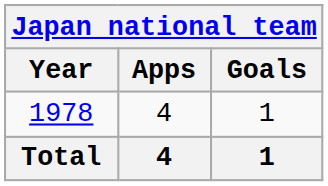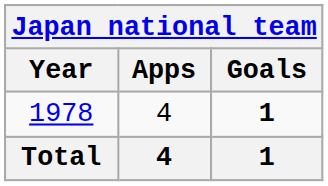(267, 114) normal -> (267, 114) bold
